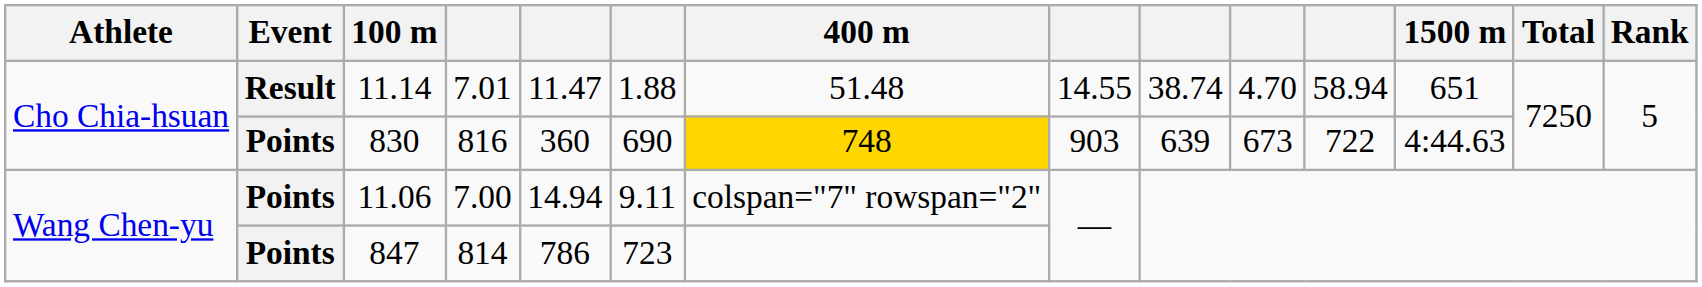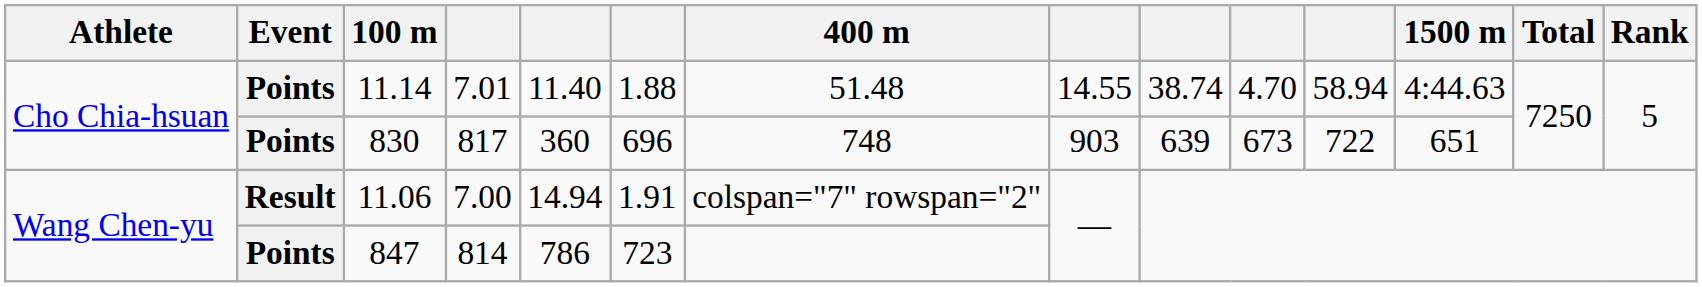(290, 87) Result -> (290, 87) Points
(565, 87) 11.47 -> (565, 87) 11.40
(1455, 87) 651 -> (1455, 87) 4:44.63
(482, 142) 816 -> (482, 142) 817
(647, 142) 690 -> (647, 142) 696
(867, 142) gold background -> (867, 142) no background
(1455, 142) 4:44.63 -> (1455, 142) 651
(290, 197) Points -> (290, 197) Result
(647, 197) 9.11 -> (647, 197) 1.91
